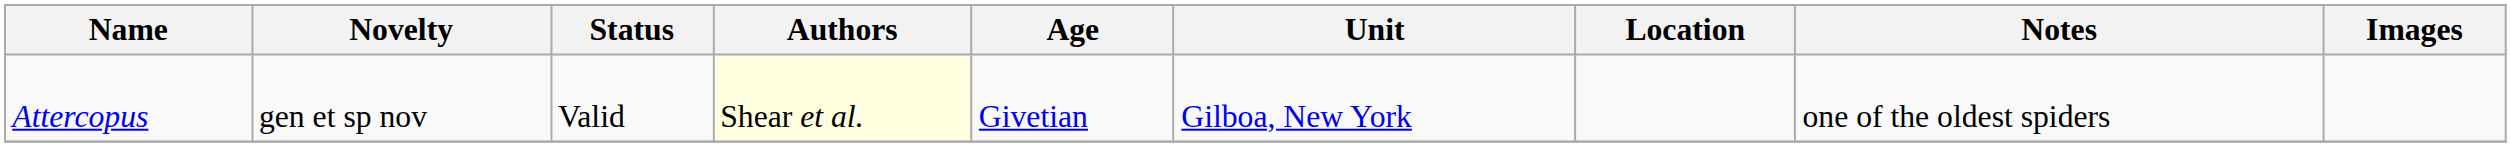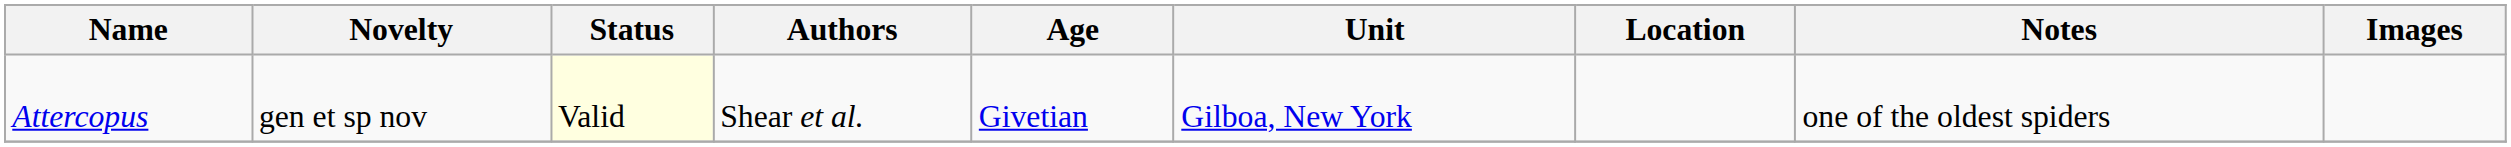(591, 115) no background -> (591, 115) lightyellow background
(792, 115) lightyellow background -> (792, 115) no background
